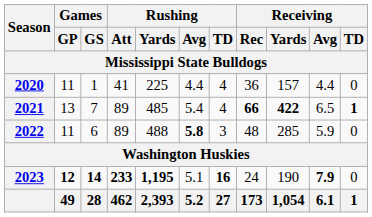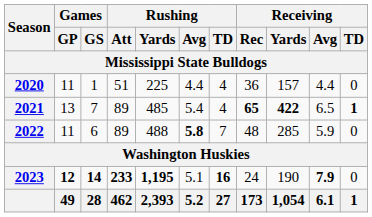(121, 85) 41 -> (121, 85) 51
(252, 108) 66 -> (252, 108) 65
(223, 131) 3 -> (223, 131) 7
